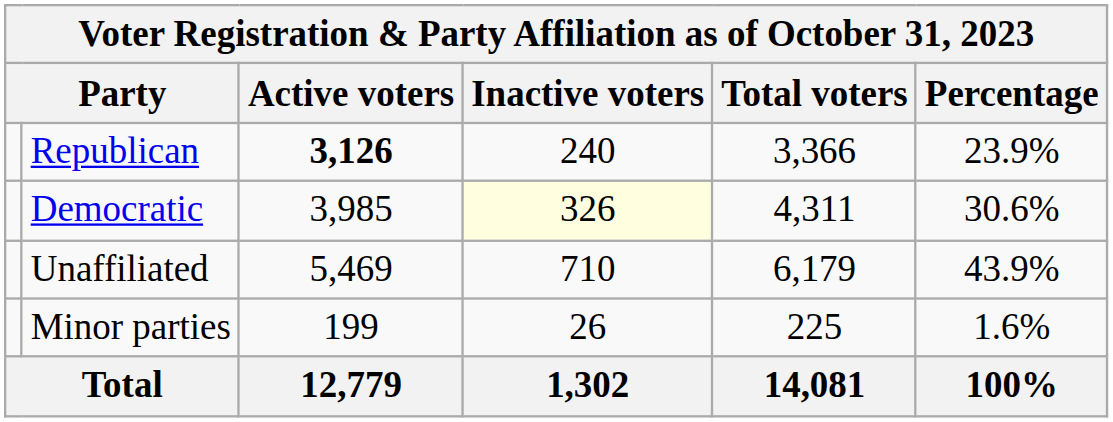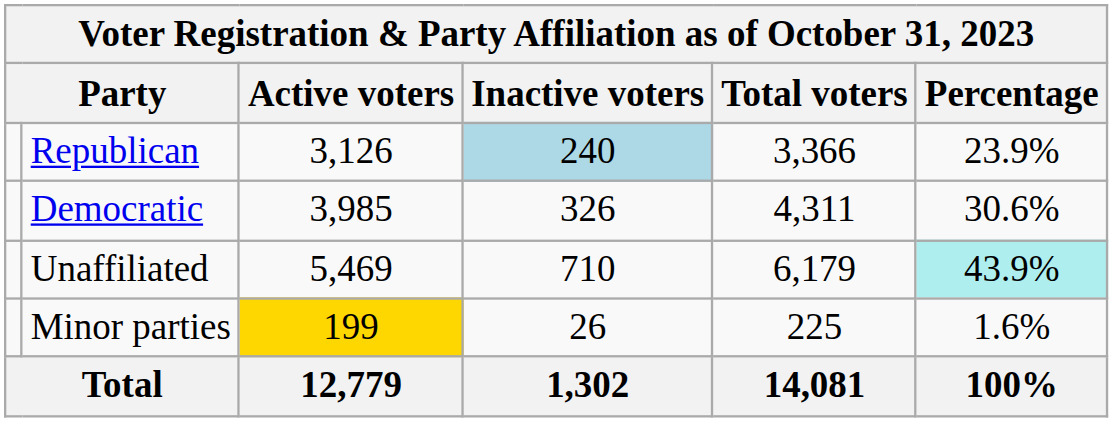(351, 151) bold -> (351, 151) normal
(588, 151) no background -> (588, 151) lightblue background
(588, 209) lightyellow background -> (588, 209) no background
(1012, 268) no background -> (1012, 268) paleturquoise background
(351, 326) no background -> (351, 326) gold background
